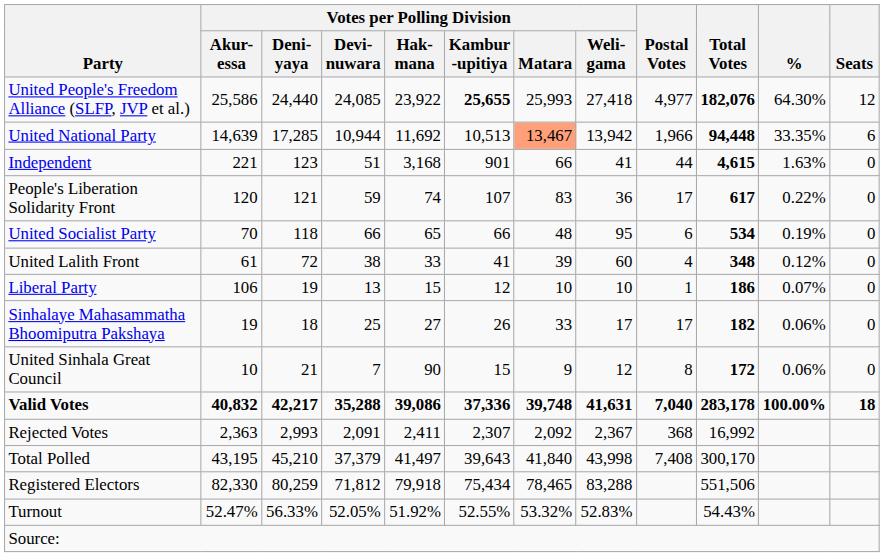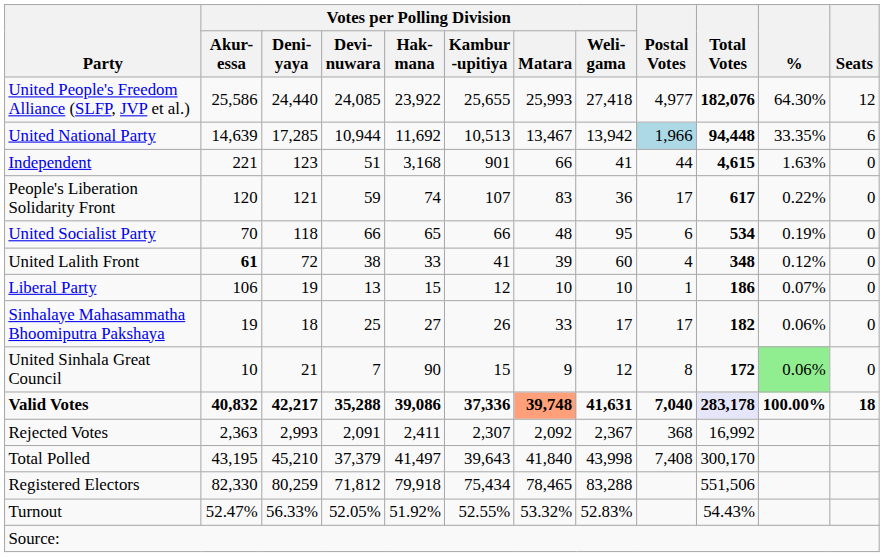(487, 99) bold -> (487, 99) normal
(549, 135) lightsalmon background -> (549, 135) no background
(674, 135) no background -> (674, 135) lightblue background
(249, 261) normal -> (249, 261) bold
(804, 369) no background -> (804, 369) lightgreen background
(549, 405) no background -> (549, 405) lightsalmon background
(728, 405) no background -> (728, 405) lavender background
